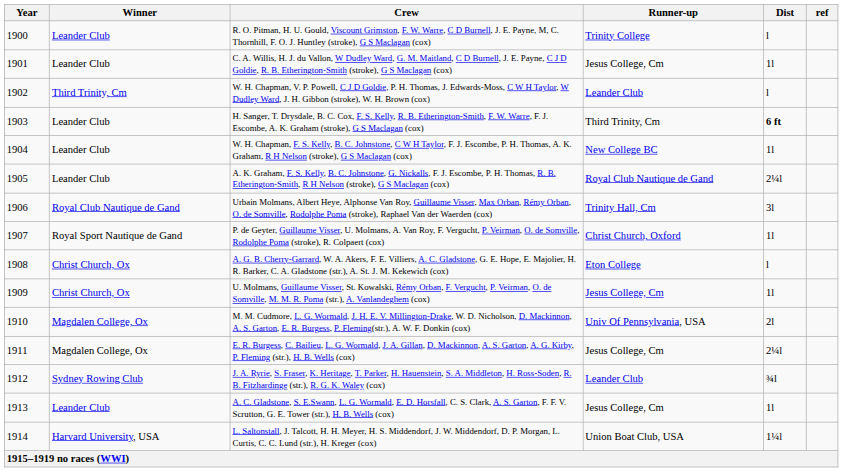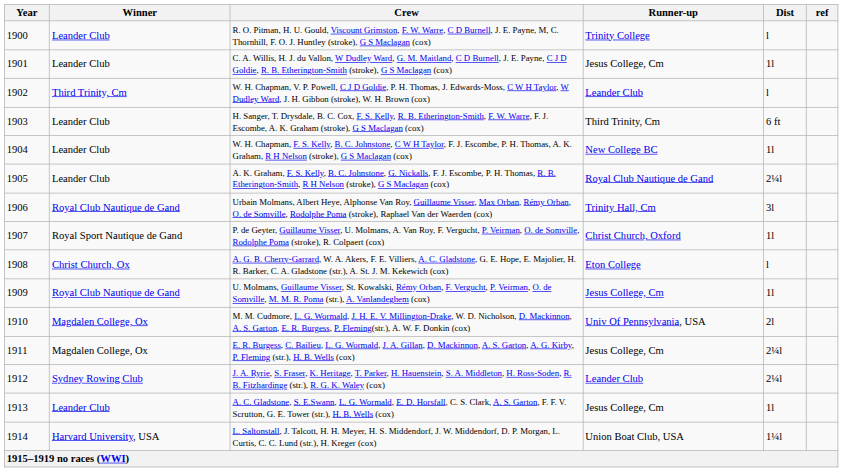(773, 121) bold -> (773, 121) normal
(91, 293) Christ Church, Ox -> (116, 293) Royal Club Nautique de Gand
(771, 379) ¾l -> (774, 379) 2¼l
